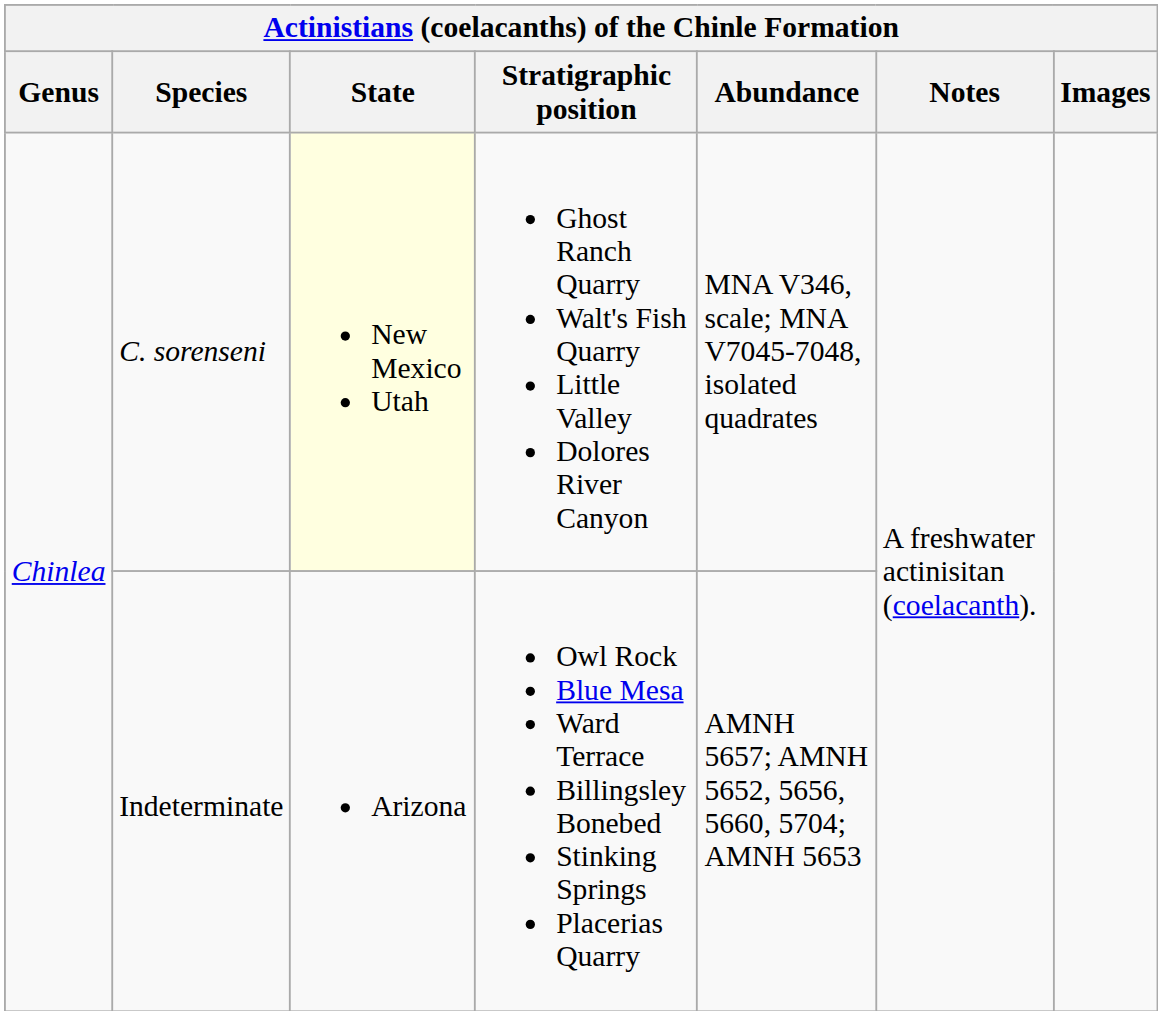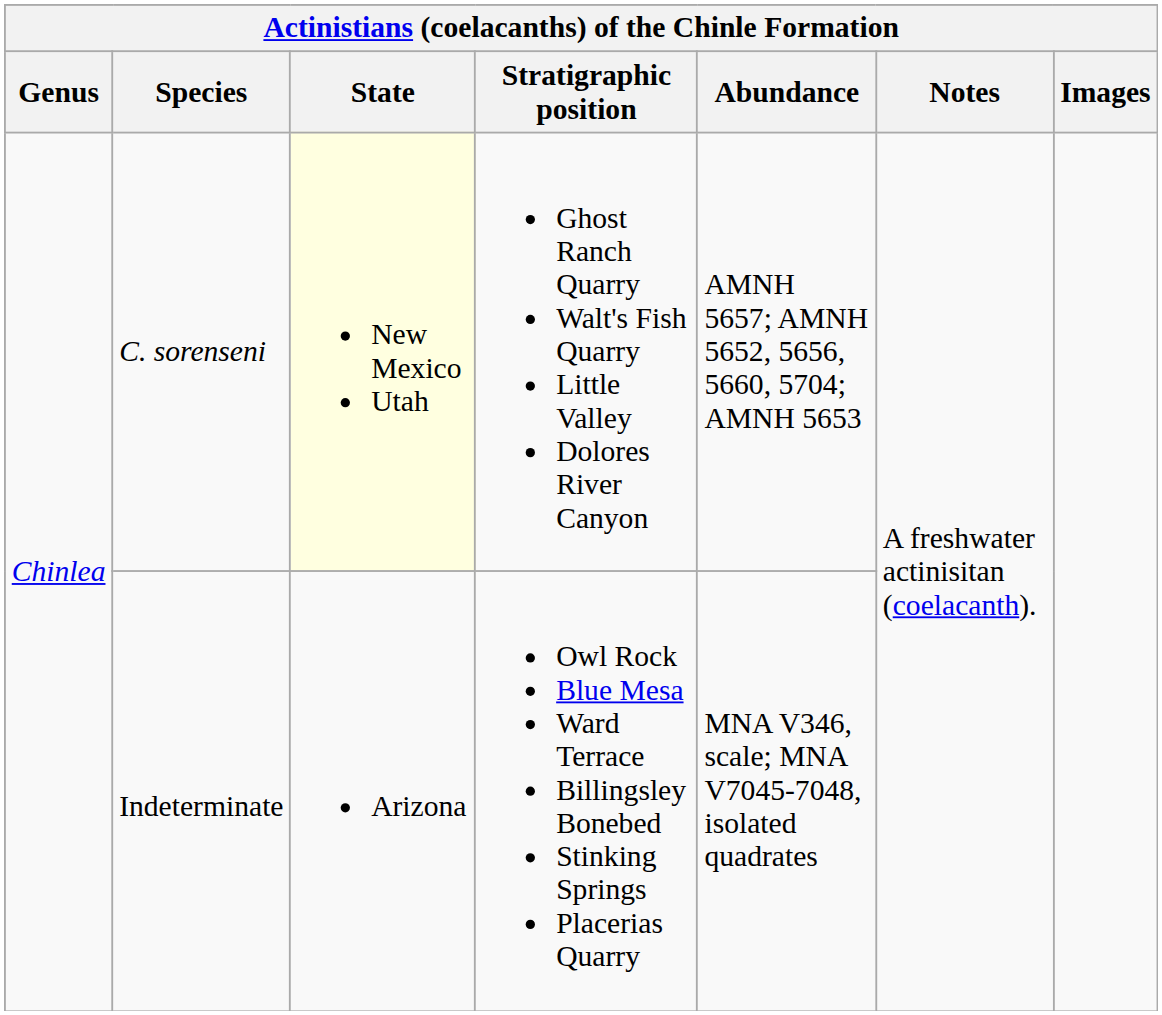(783, 351) MNA V346, scale; MNA V7045-7048, isolated quadrates -> (786, 351) AMNH 5657; AMNH 5652, 5656, 5660, 5704; AMNH 5653
(786, 790) AMNH 5657; AMNH 5652, 5656, 5660, 5704; AMNH 5653 -> (783, 790) MNA V346, scale; MNA V7045-7048, isolated quadrates
